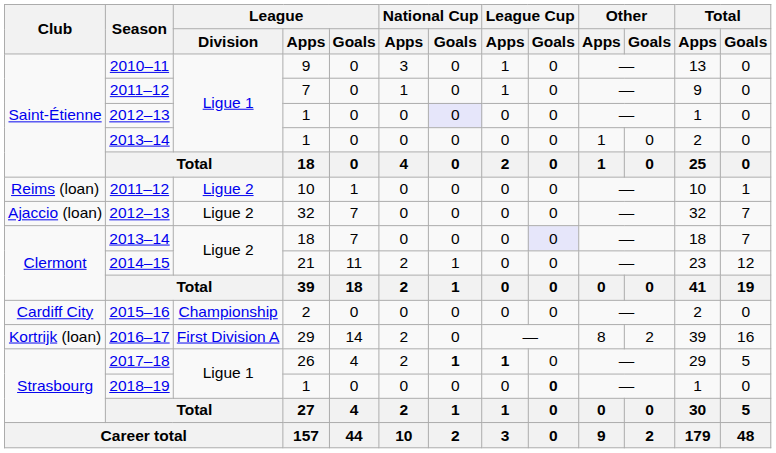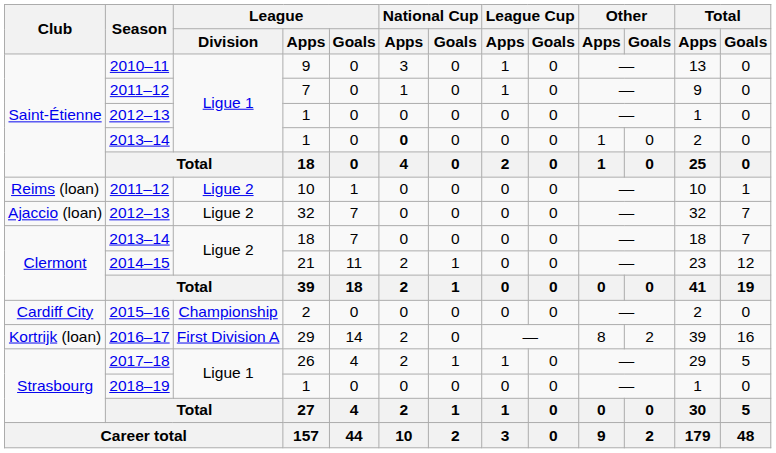(455, 115) lavender background -> (455, 115) no background
(404, 139) normal -> (404, 139) bold
(553, 238) lavender background -> (553, 238) no background
(455, 361) bold -> (455, 361) normal
(505, 361) bold -> (505, 361) normal
(553, 386) bold -> (553, 386) normal
